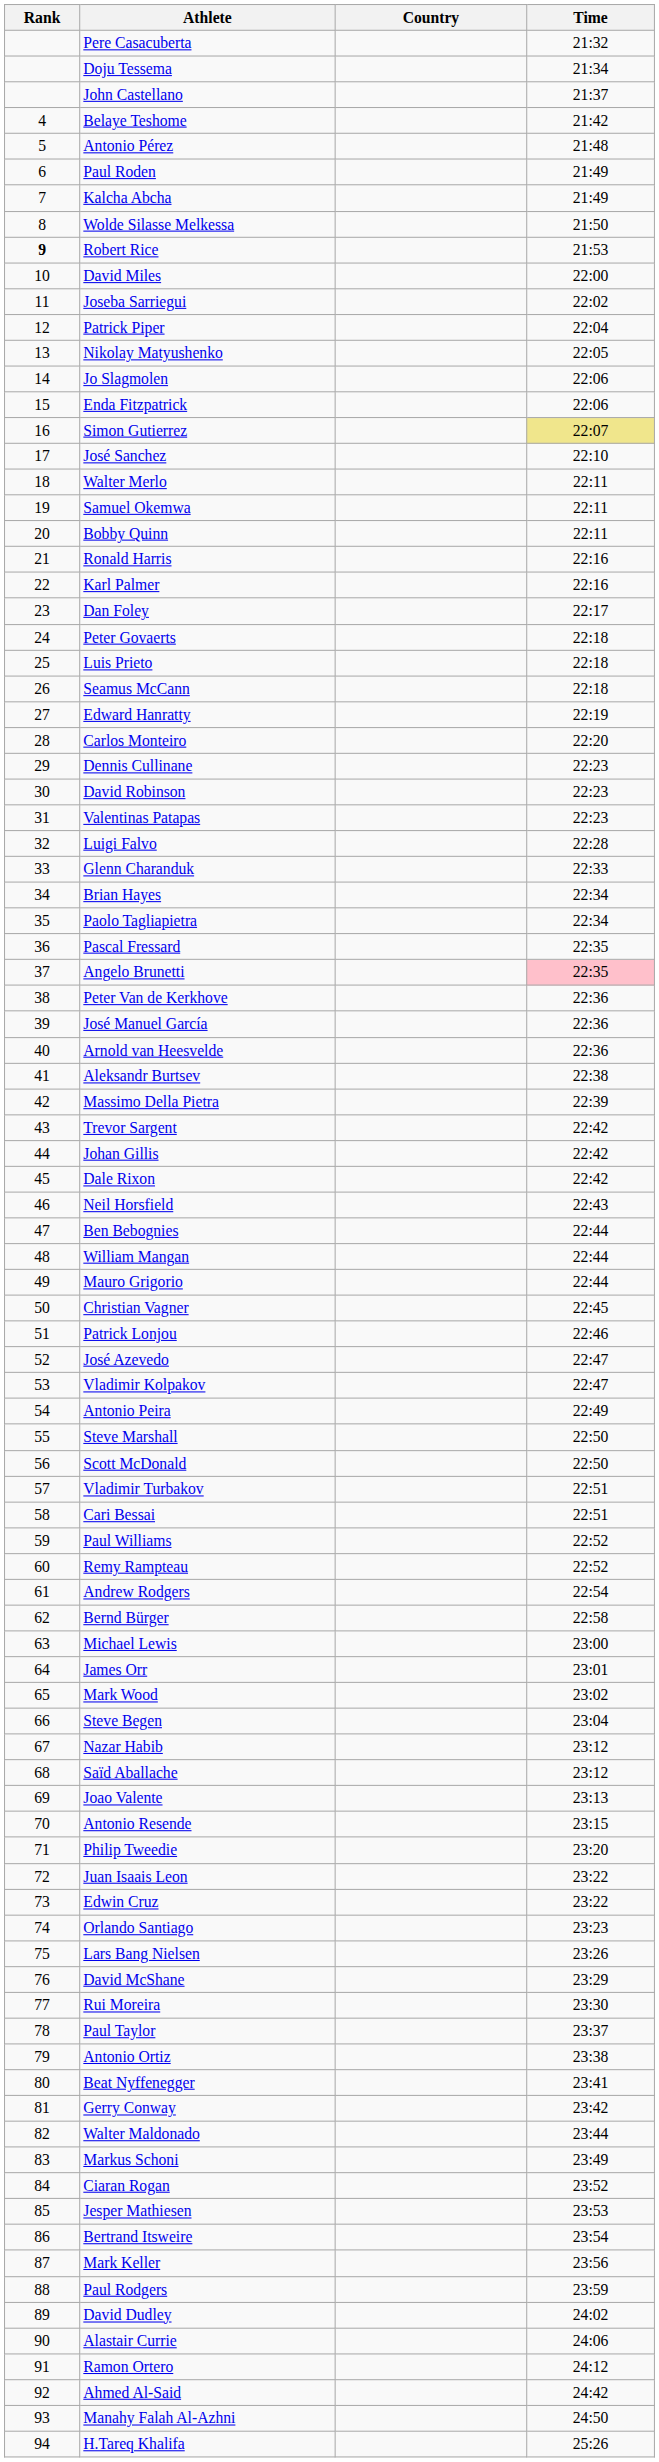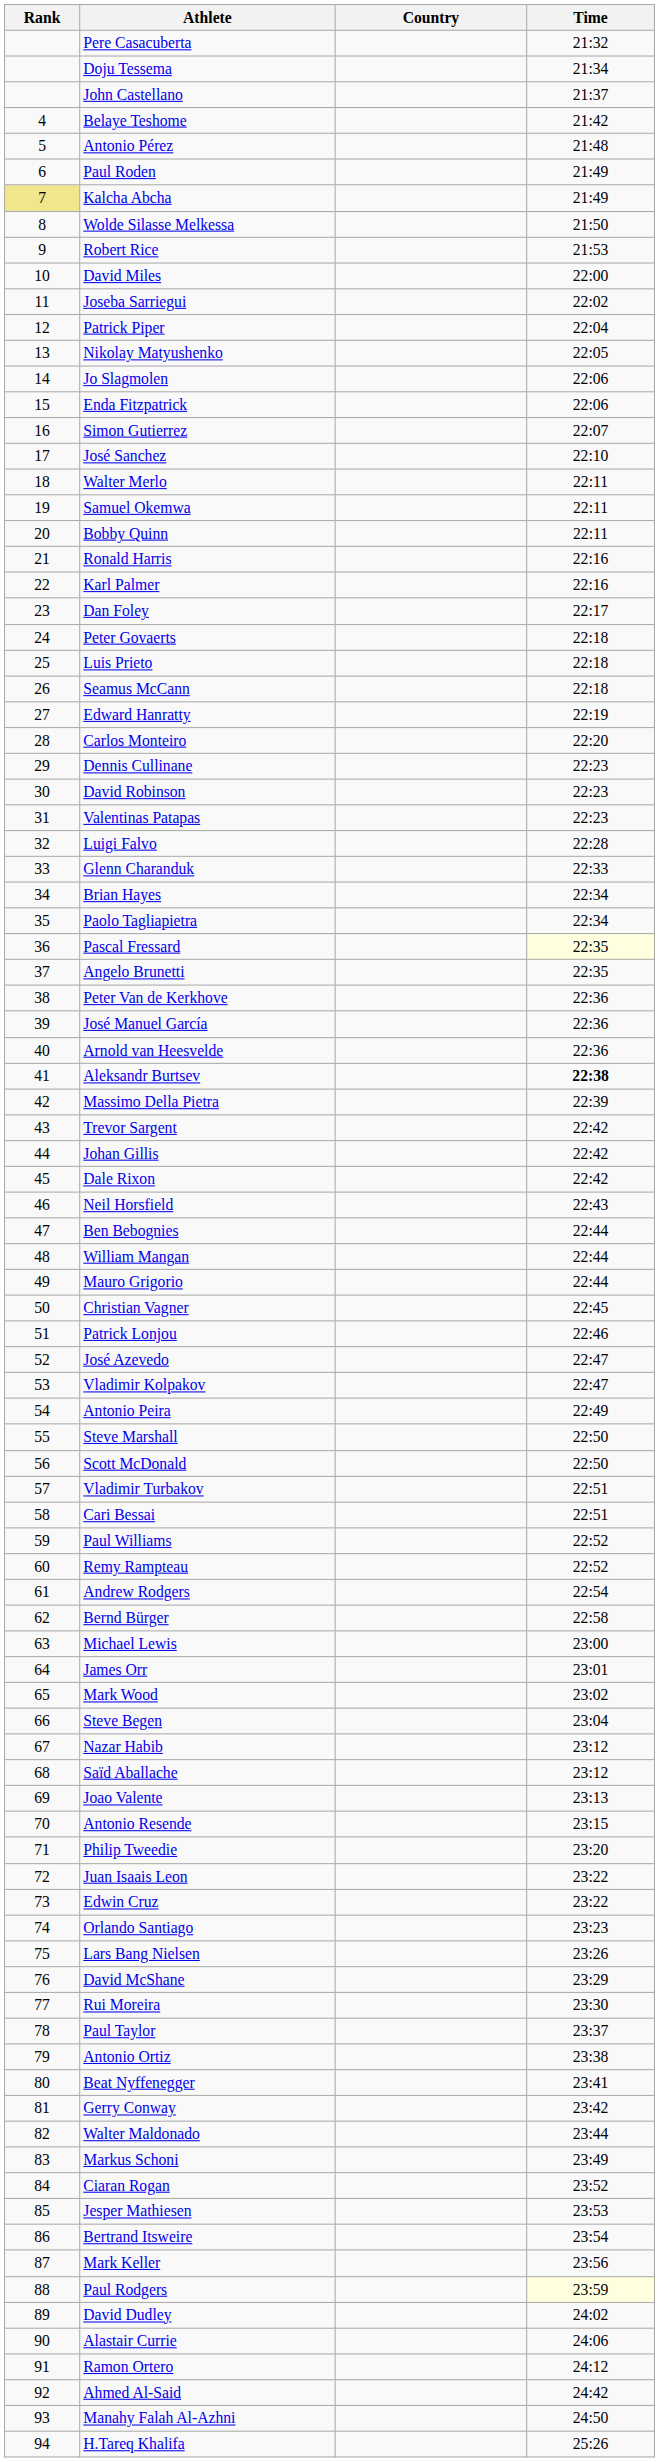(42, 198) no background -> (42, 198) khaki background
(42, 249) bold -> (42, 249) normal
(591, 430) khaki background -> (591, 430) no background
(591, 946) no background -> (591, 946) lightyellow background
(591, 972) pink background -> (591, 972) no background
(591, 1075) normal -> (591, 1075) bold
(591, 2289) no background -> (591, 2289) lightyellow background
